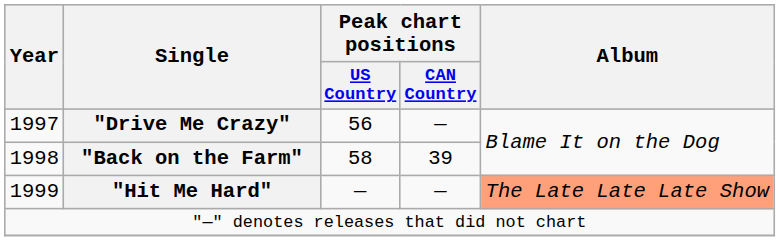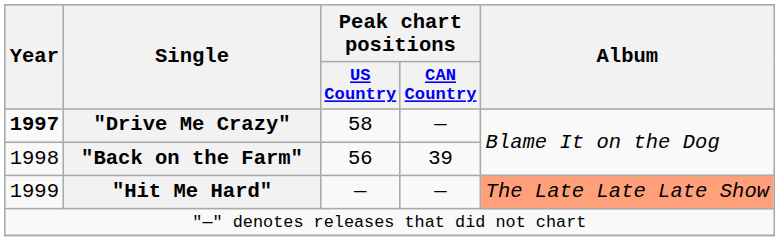(34, 125) normal -> (34, 125) bold
(360, 125) 56 -> (360, 125) 58
(360, 158) 58 -> (360, 158) 56
